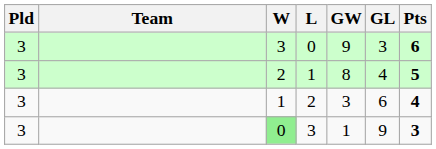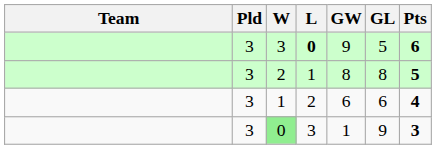columns swapped: (152, 18) <-> (21, 18)
(311, 46) normal -> (311, 46) bold
(383, 46) 3 -> (383, 46) 5
(383, 74) 4 -> (383, 74) 8
(346, 102) 3 -> (346, 102) 6
